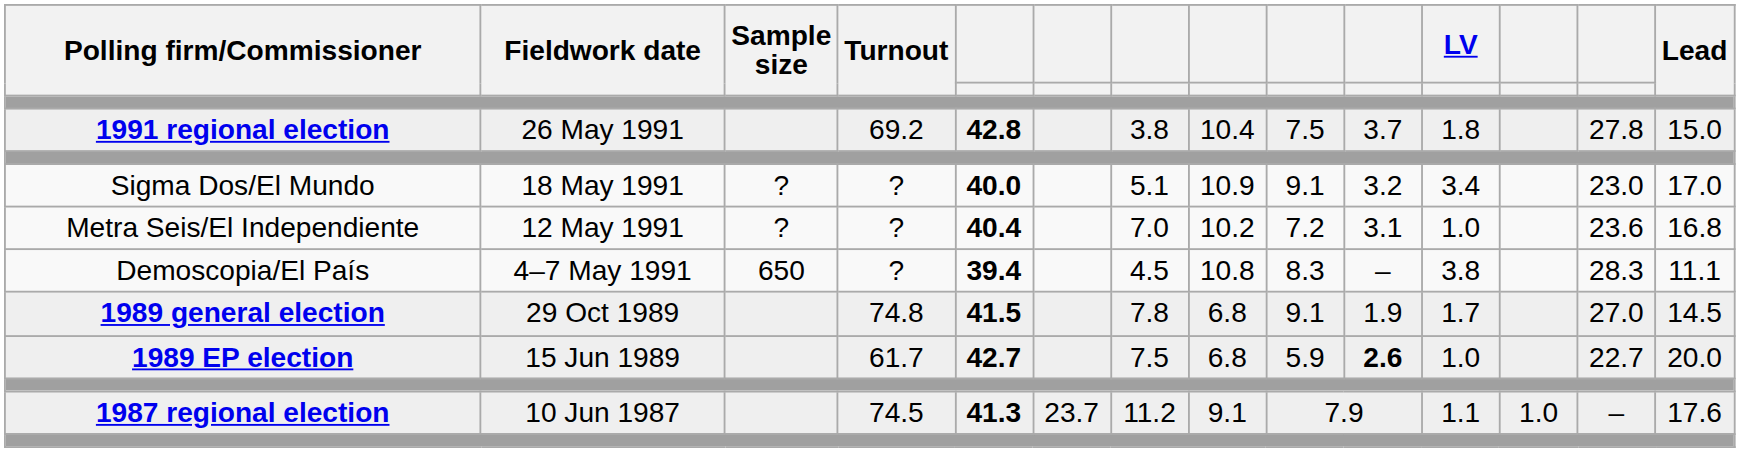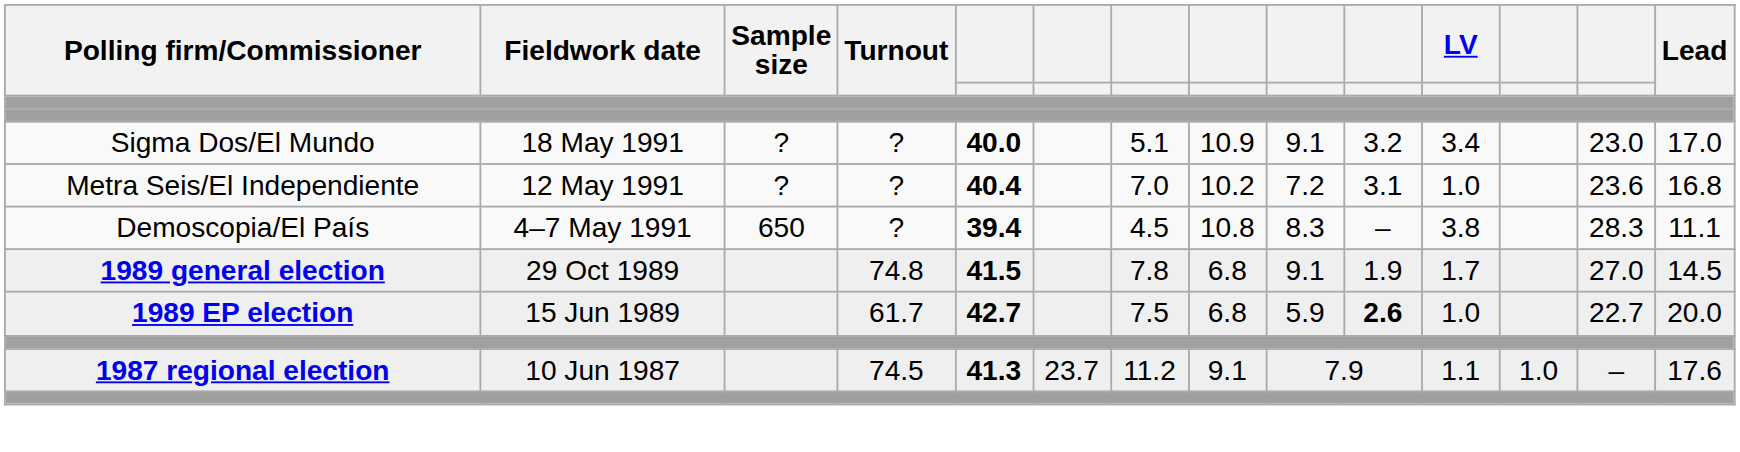- row: (243, 129)
